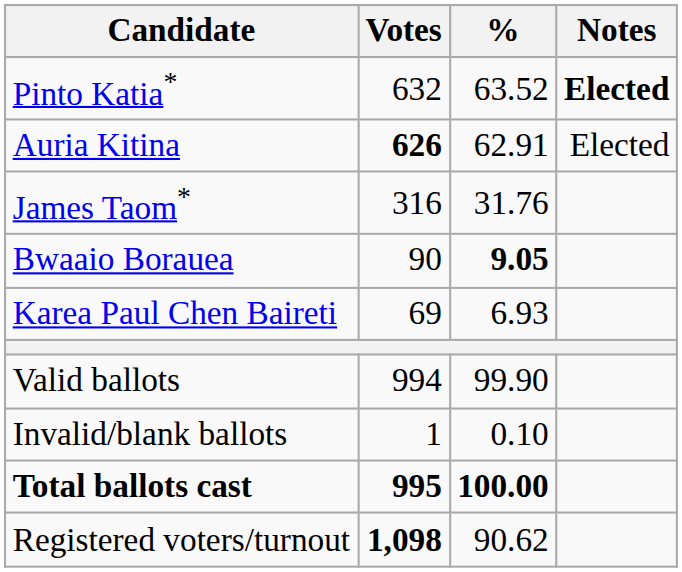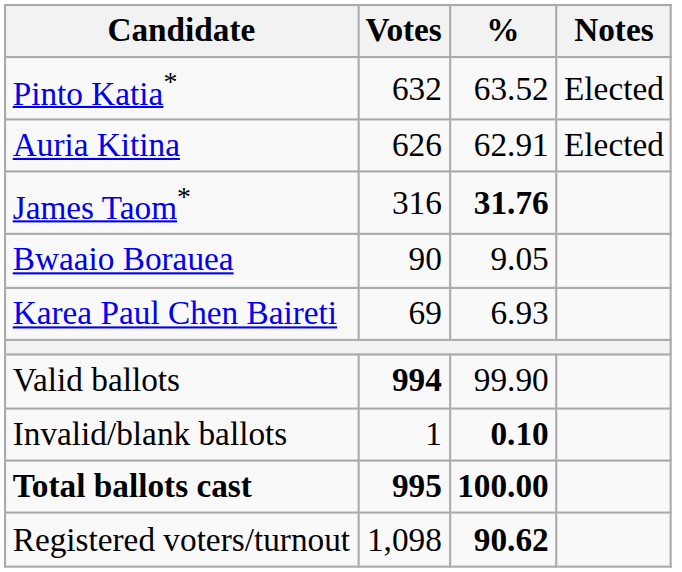(617, 88) bold -> (614, 88) normal
(417, 145) bold -> (417, 145) normal
(511, 202) normal -> (511, 202) bold
(520, 260) bold -> (520, 260) normal
(417, 380) normal -> (417, 380) bold
(520, 433) normal -> (520, 433) bold
(404, 539) bold -> (404, 539) normal
(511, 539) normal -> (511, 539) bold
